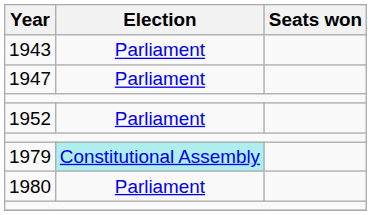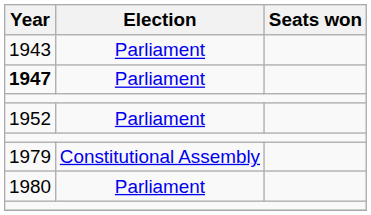(30, 80) normal -> (30, 80) bold
(160, 157) paleturquoise background -> (160, 157) no background
